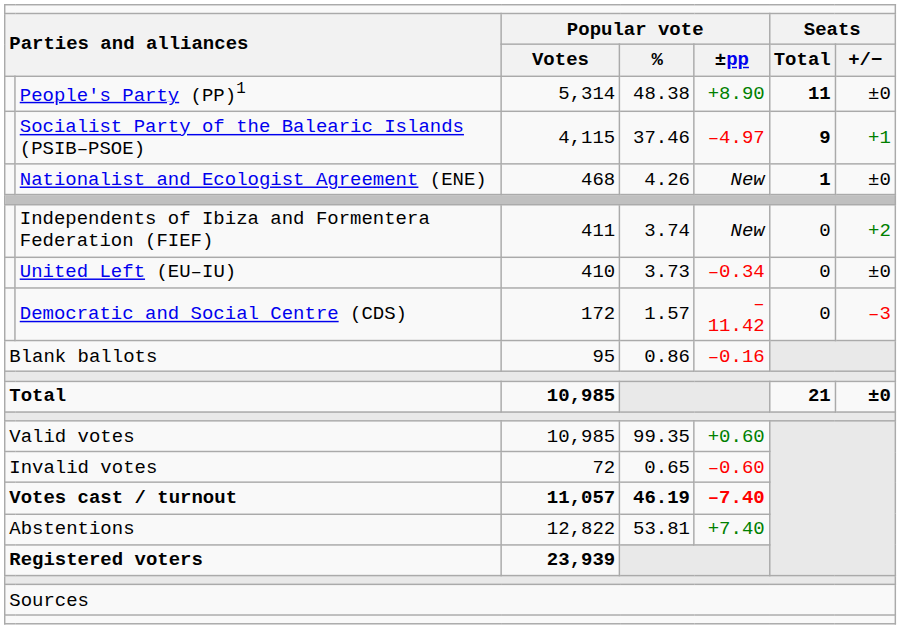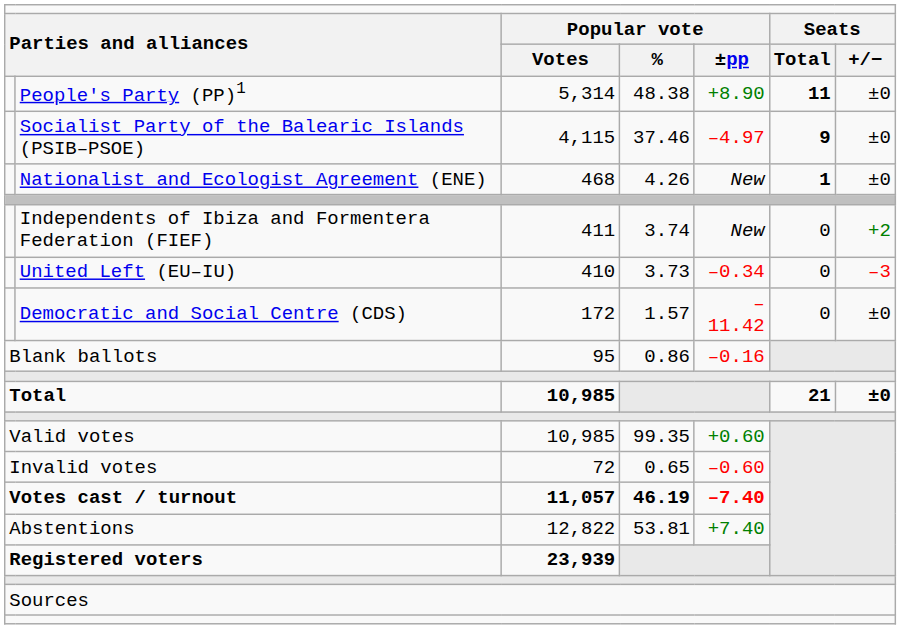(879, 138) +1 -> (879, 138) ±0
(879, 273) ±0 -> (879, 273) –3
(879, 314) –3 -> (879, 314) ±0
